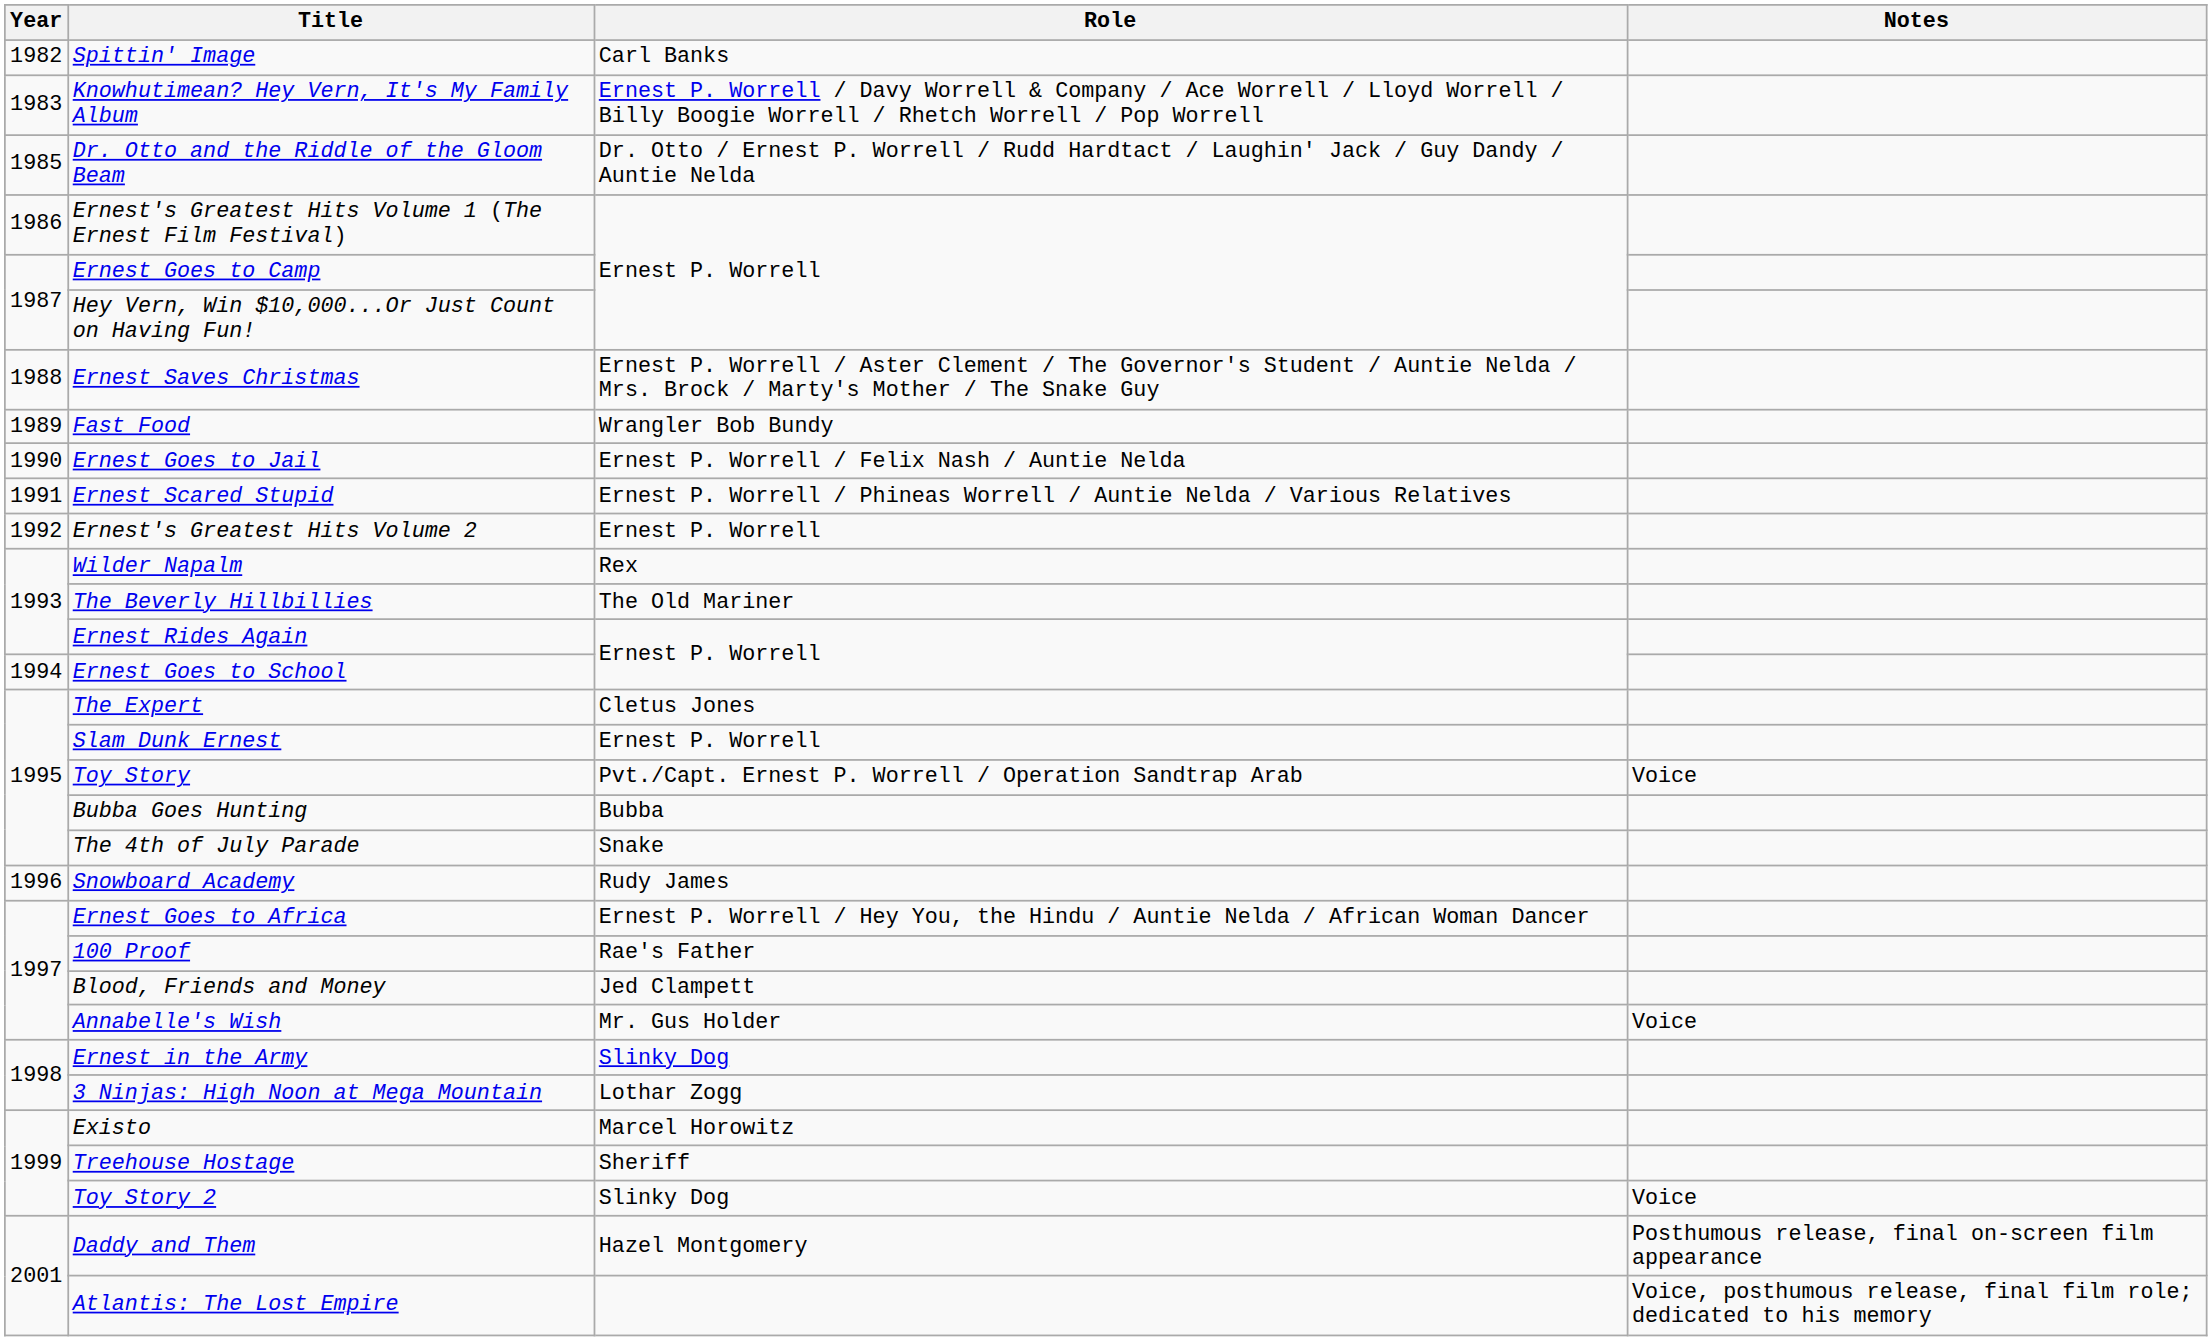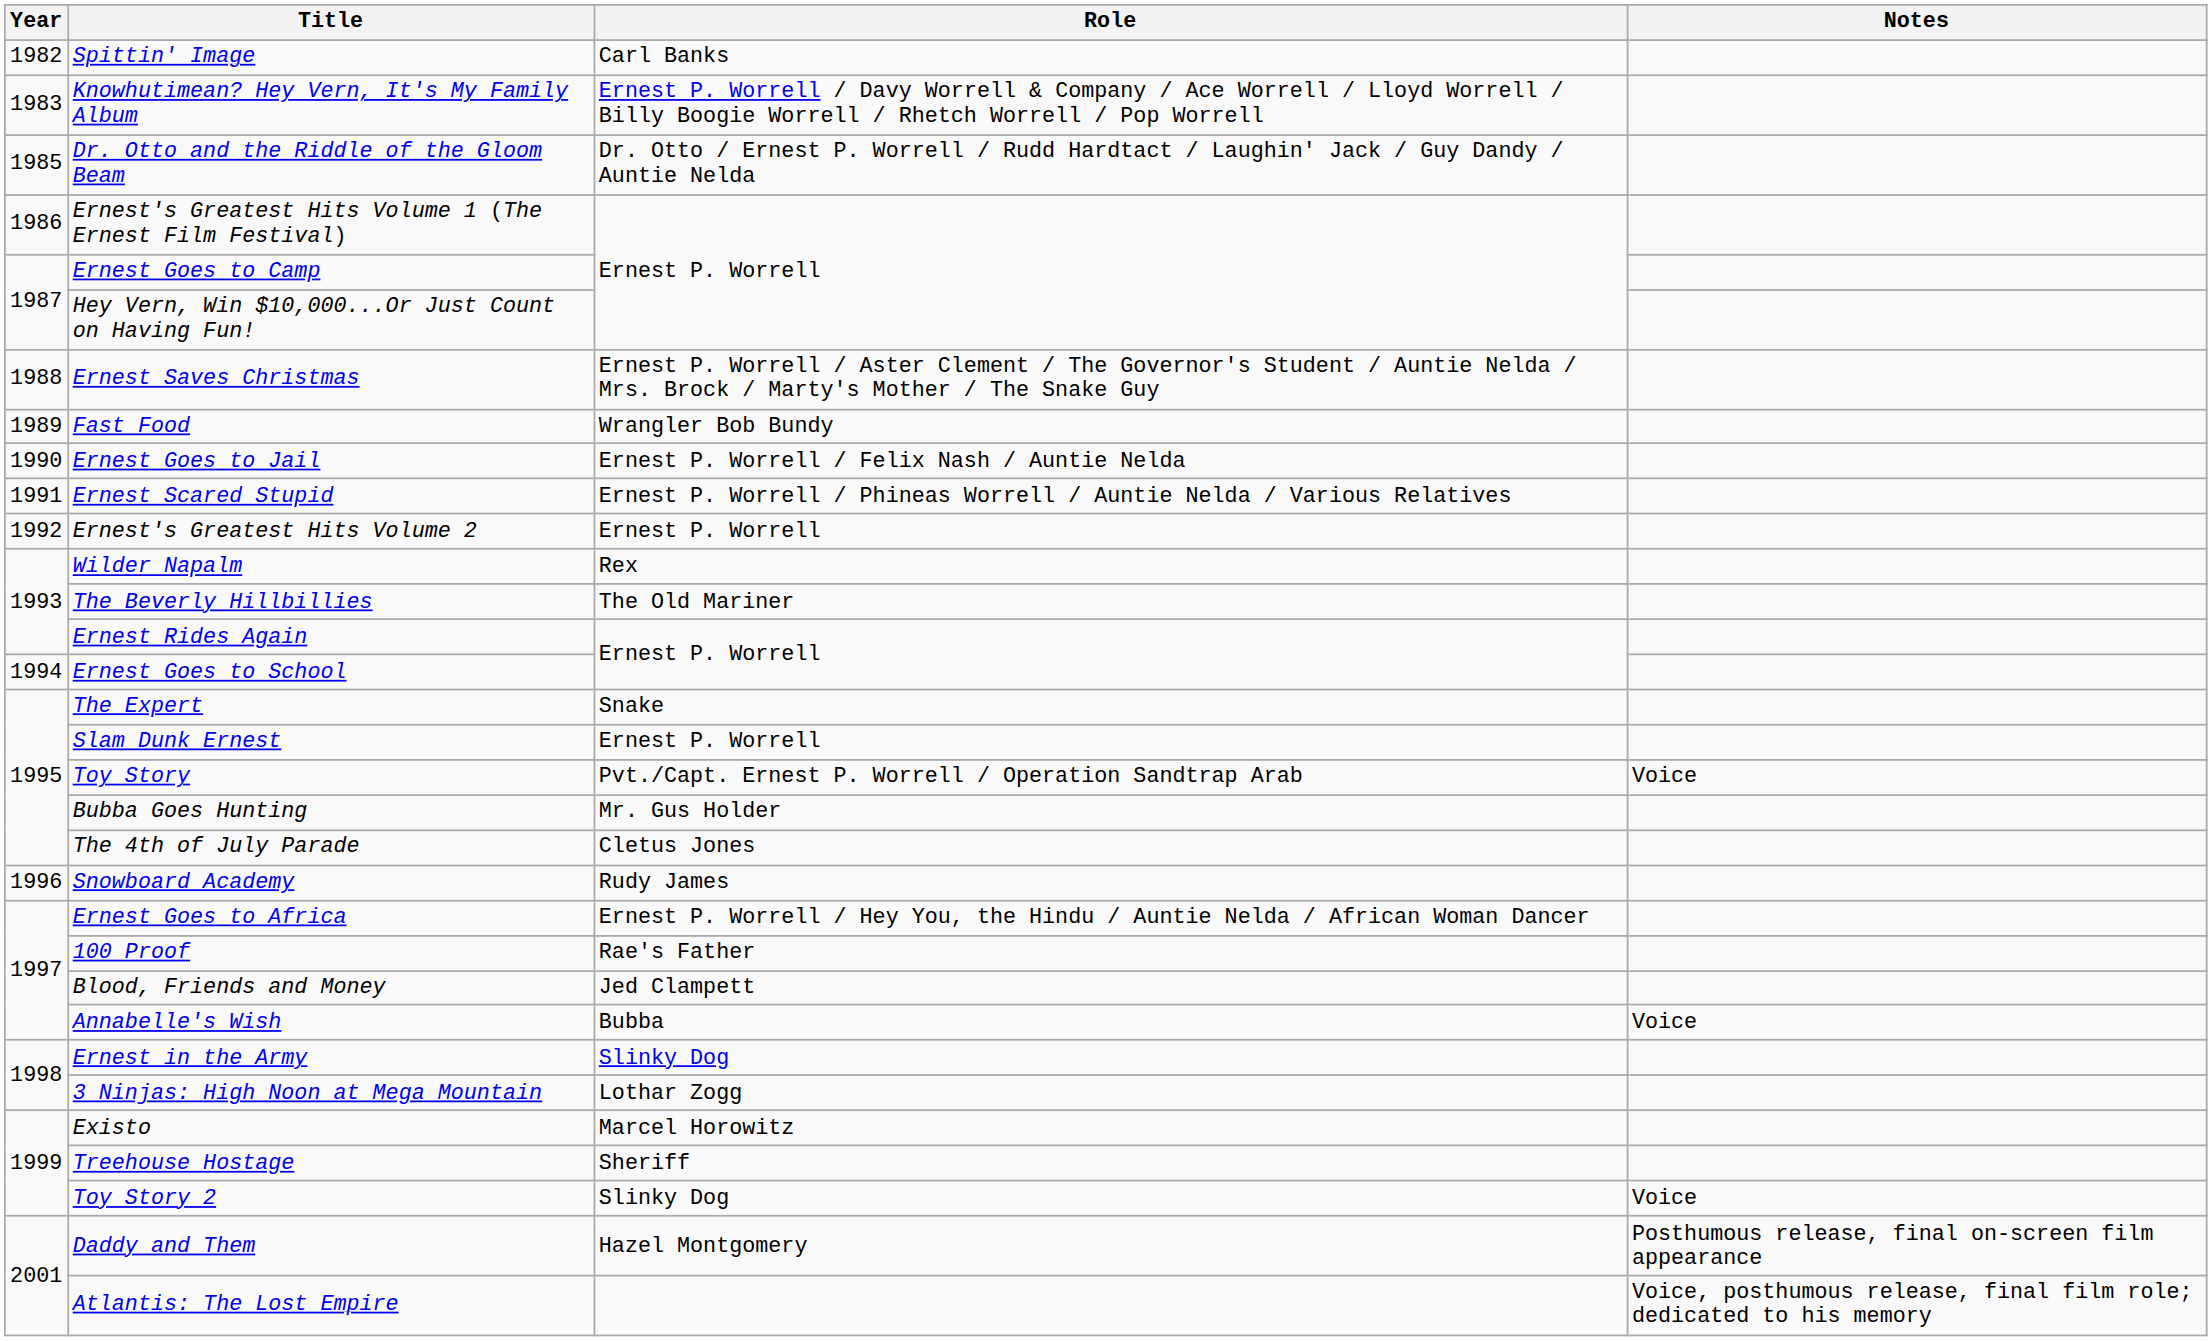(677, 707) Cletus Jones -> (631, 707) Snake
(631, 813) Bubba -> (690, 813) Mr. Gus Holder
(631, 848) Snake -> (677, 848) Cletus Jones
(690, 1023) Mr. Gus Holder -> (631, 1023) Bubba
